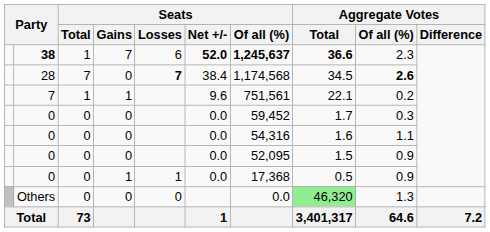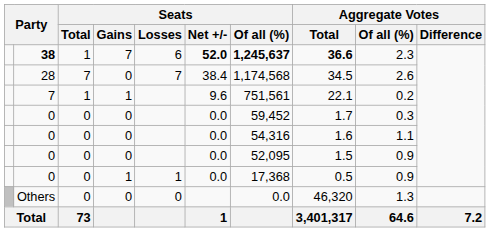(178, 75) bold -> (178, 75) normal
(405, 75) bold -> (405, 75) normal
(333, 197) lightgreen background -> (333, 197) no background
